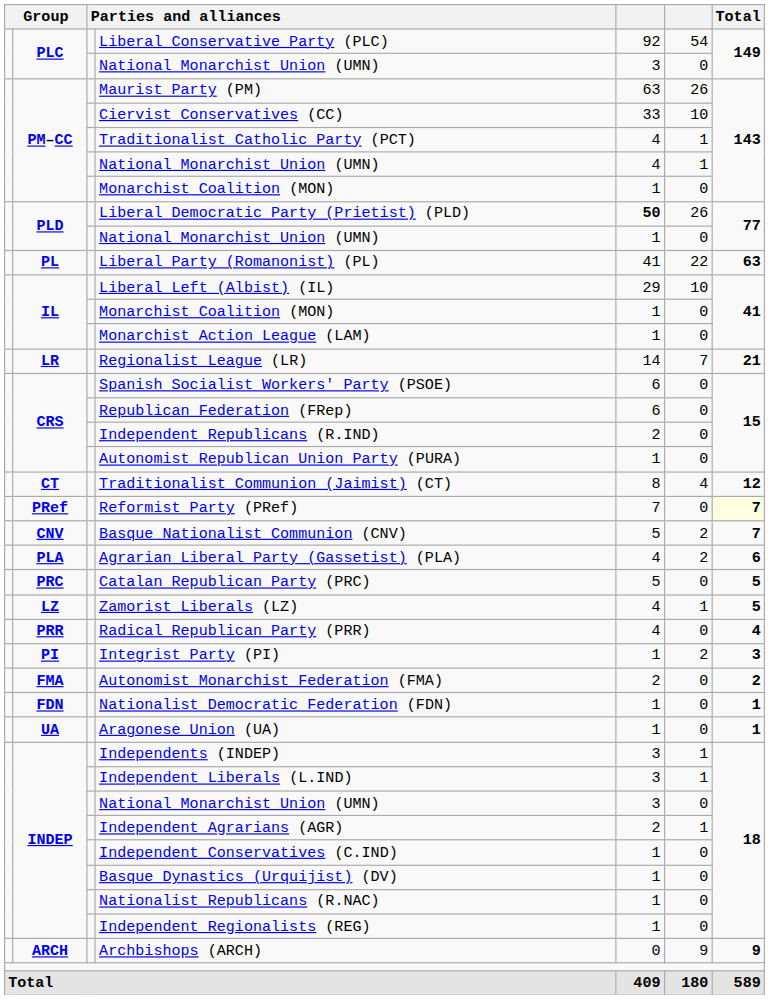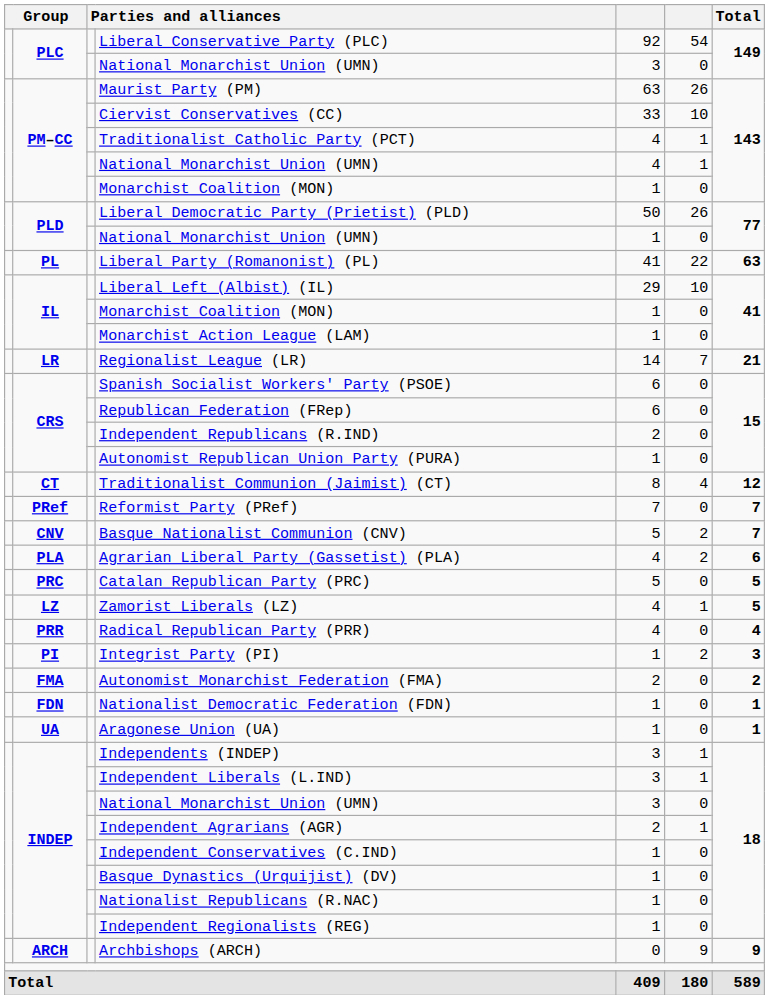(651, 213) bold -> (651, 213) normal
(756, 508) lightyellow background -> (756, 508) no background
